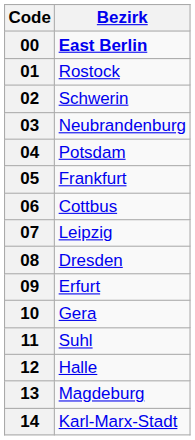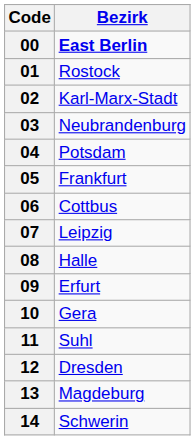(94, 98) Schwerin -> (118, 98) Karl-Marx-Stadt
(91, 260) Dresden -> (78, 260) Halle
(78, 367) Halle -> (91, 367) Dresden
(118, 421) Karl-Marx-Stadt -> (94, 421) Schwerin
